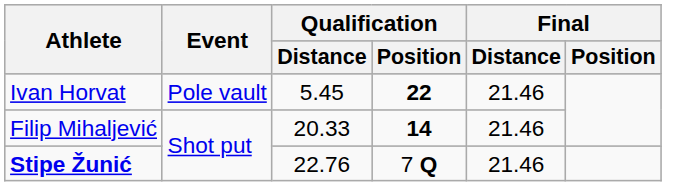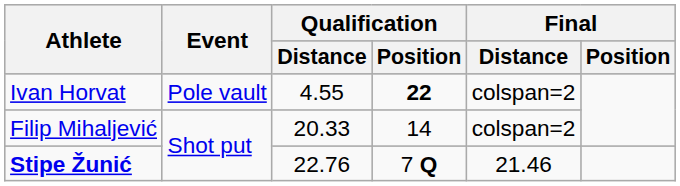(322, 92) 5.45 -> (322, 92) 4.55
(516, 92) 21.46 -> (524, 92) colspan=2
(419, 128) bold -> (419, 128) normal
(516, 128) 21.46 -> (524, 128) colspan=2
